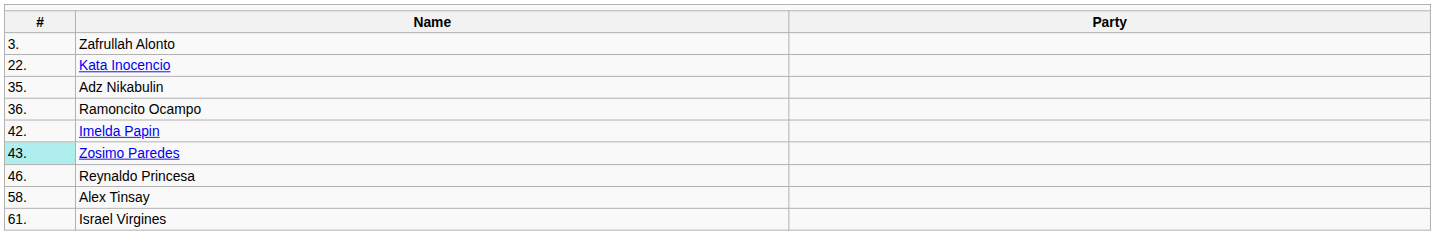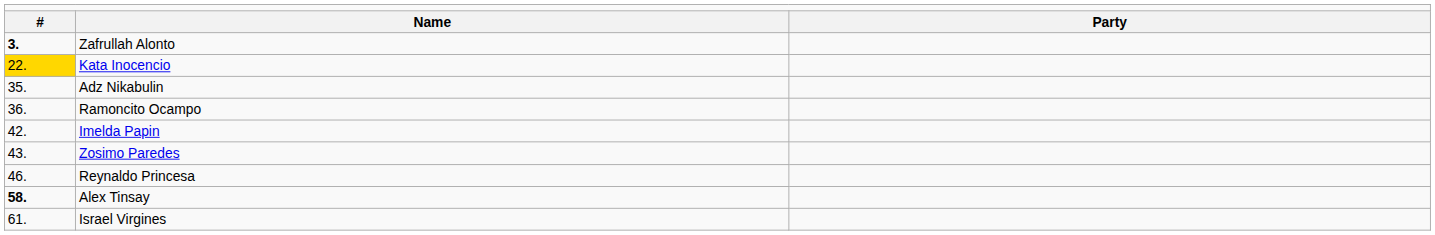(13, 44) normal -> (13, 44) bold
(17, 66) no background -> (17, 66) gold background
(17, 153) paleturquoise background -> (17, 153) no background
(17, 197) normal -> (17, 197) bold
